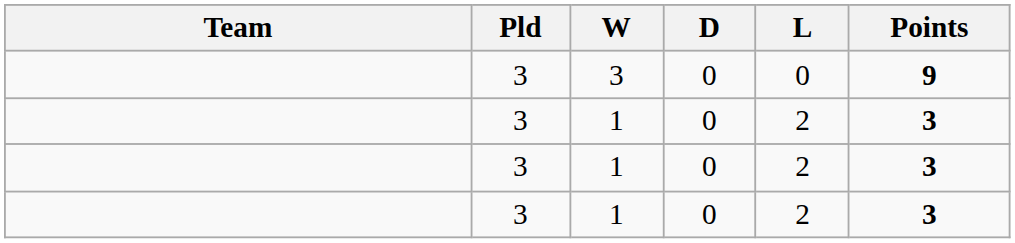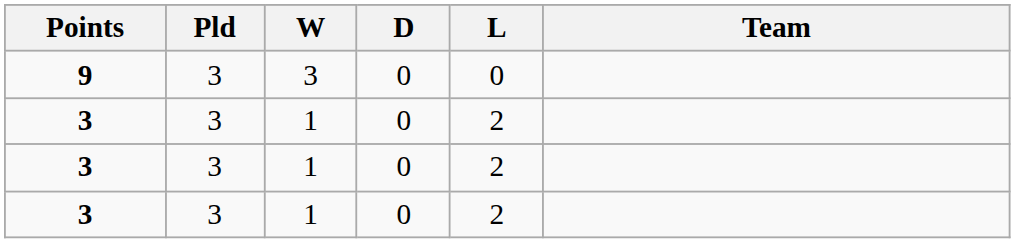columns swapped: (238, 27) <-> (929, 27)
